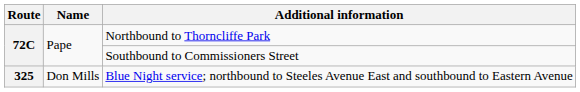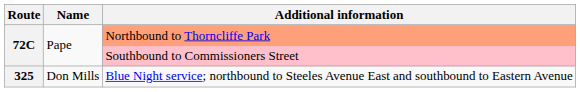(188, 35) no background -> (188, 35) lightsalmon background
(202, 55) no background -> (202, 55) pink background
